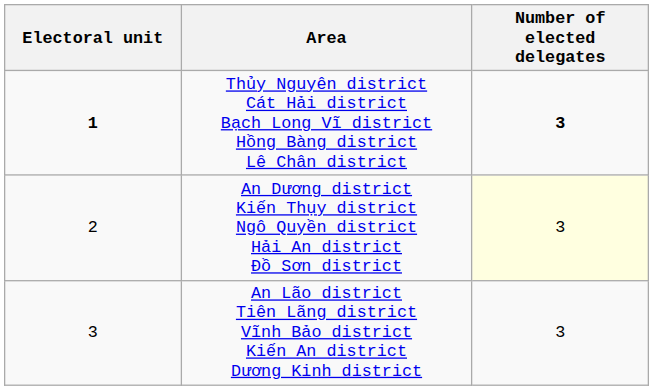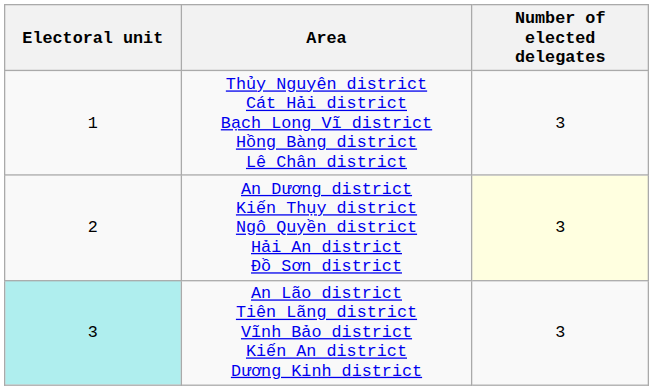(93, 123) bold -> (93, 123) normal
(560, 123) bold -> (560, 123) normal
(93, 333) no background -> (93, 333) paleturquoise background
